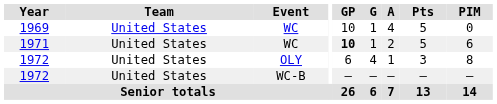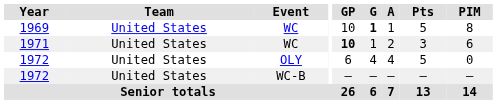(373, 28) normal -> (373, 28) bold
(391, 28) 4 -> (391, 28) 1
(470, 28) 0 -> (470, 28) 8
(423, 44) 5 -> (423, 44) 3
(391, 60) 1 -> (391, 60) 4
(423, 60) 3 -> (423, 60) 5
(470, 60) 8 -> (470, 60) 0
